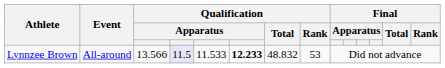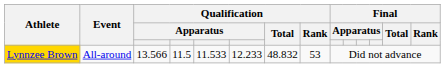(42, 54) no background -> (42, 54) gold background
(182, 54) lavender background -> (182, 54) no background
(247, 54) bold -> (247, 54) normal
